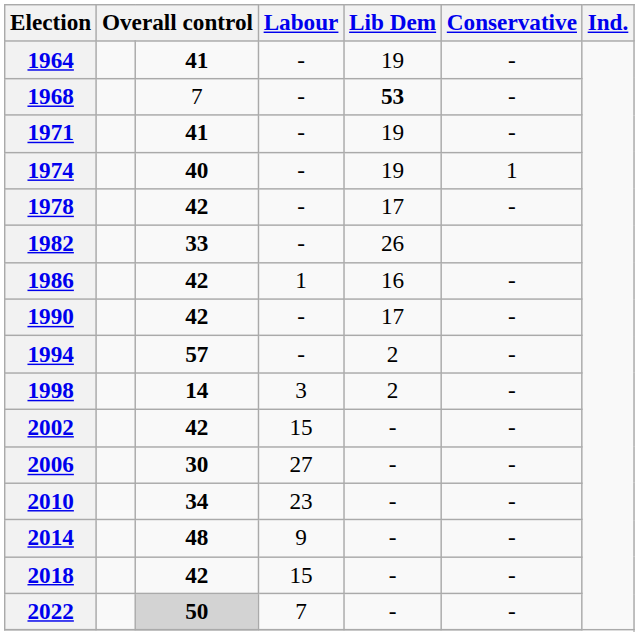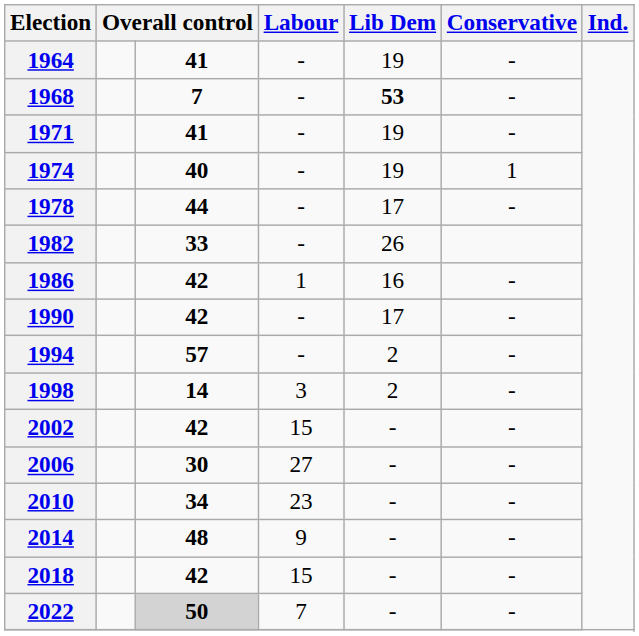(197, 96) normal -> (197, 96) bold
(197, 206) 42 -> (197, 206) 44
